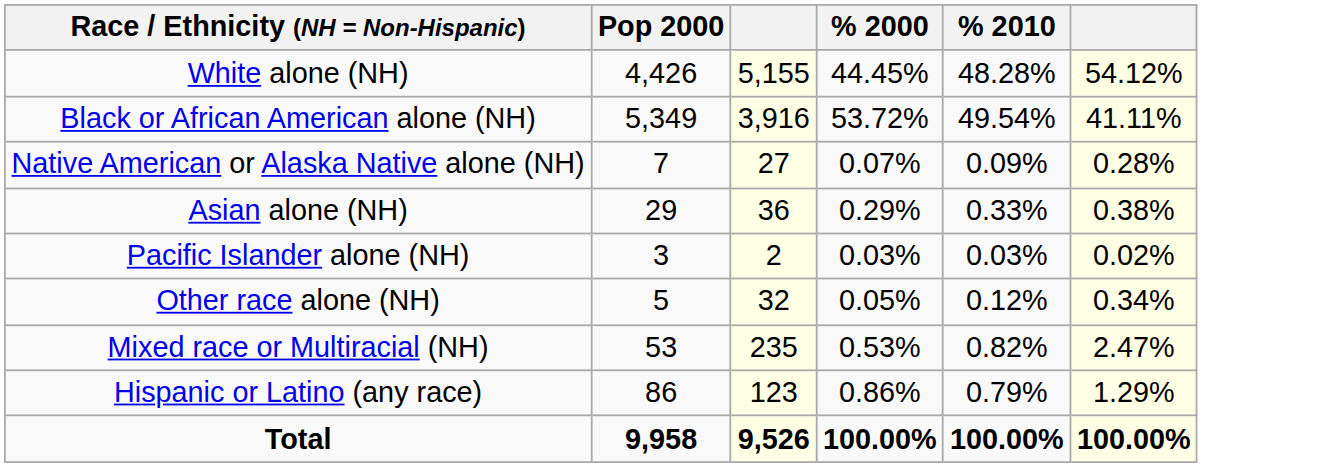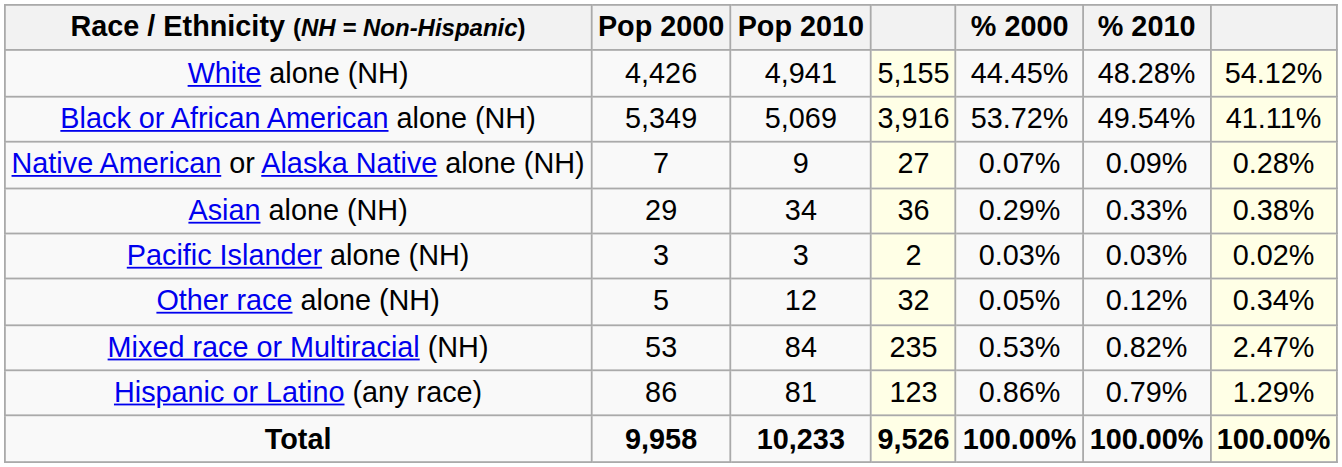+ column: (801, 27)
